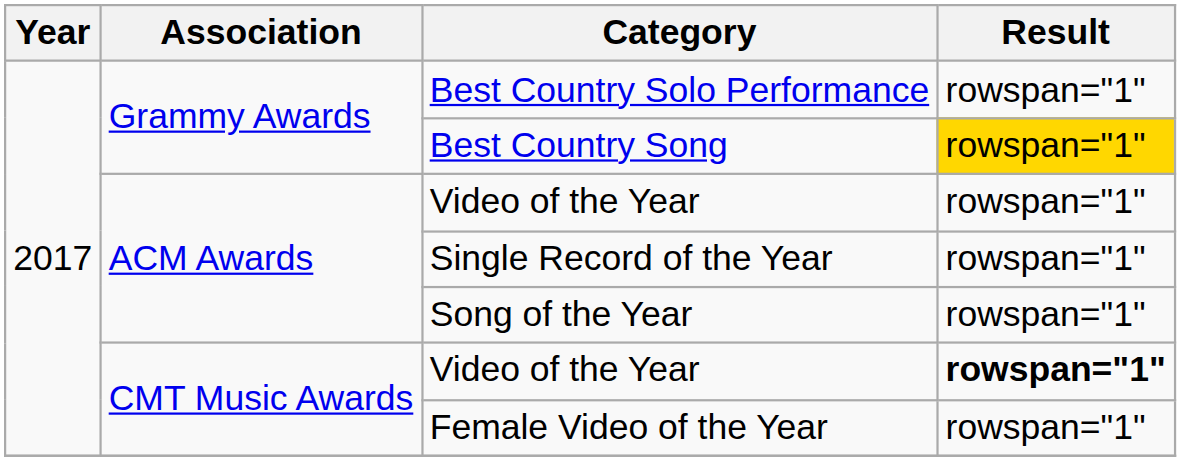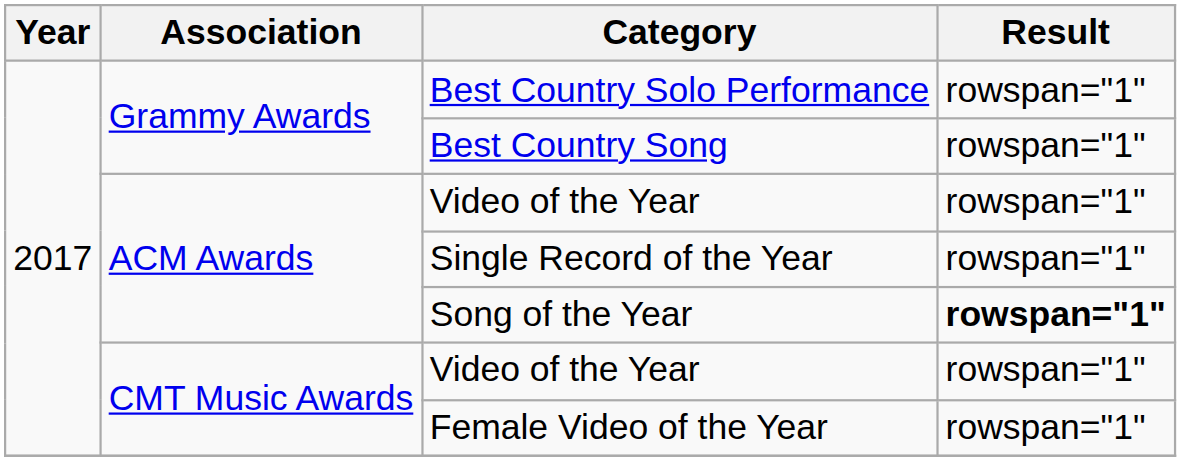(1046, 145) gold background -> (1046, 145) no background
(1046, 314) normal -> (1056, 314) bold
(1056, 370) bold -> (1046, 370) normal
